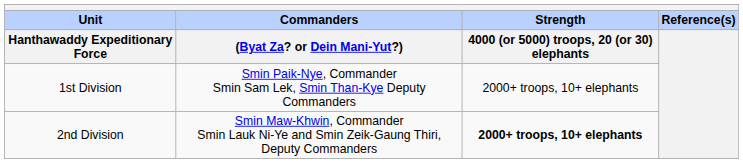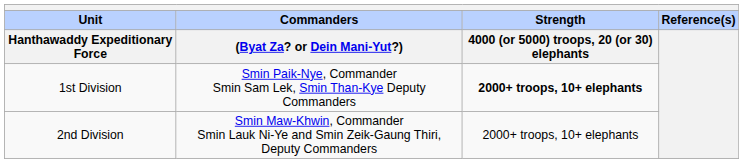(560, 87) normal -> (560, 87) bold
(560, 135) bold -> (560, 135) normal
